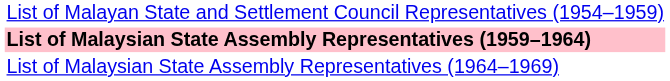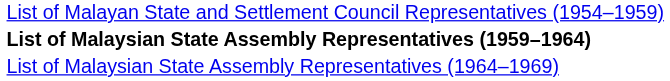(299, 39) pink background -> (299, 39) no background
